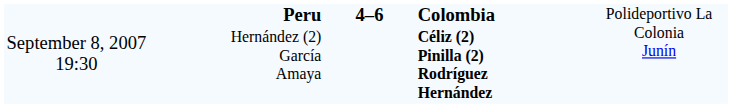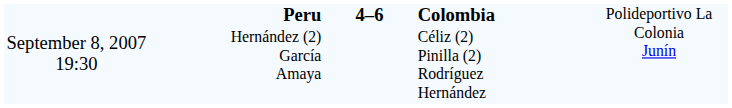(455, 65) bold -> (452, 65) normal
